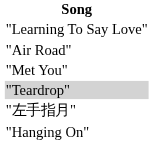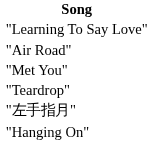(38, 90) lightgrey background -> (38, 90) no background
